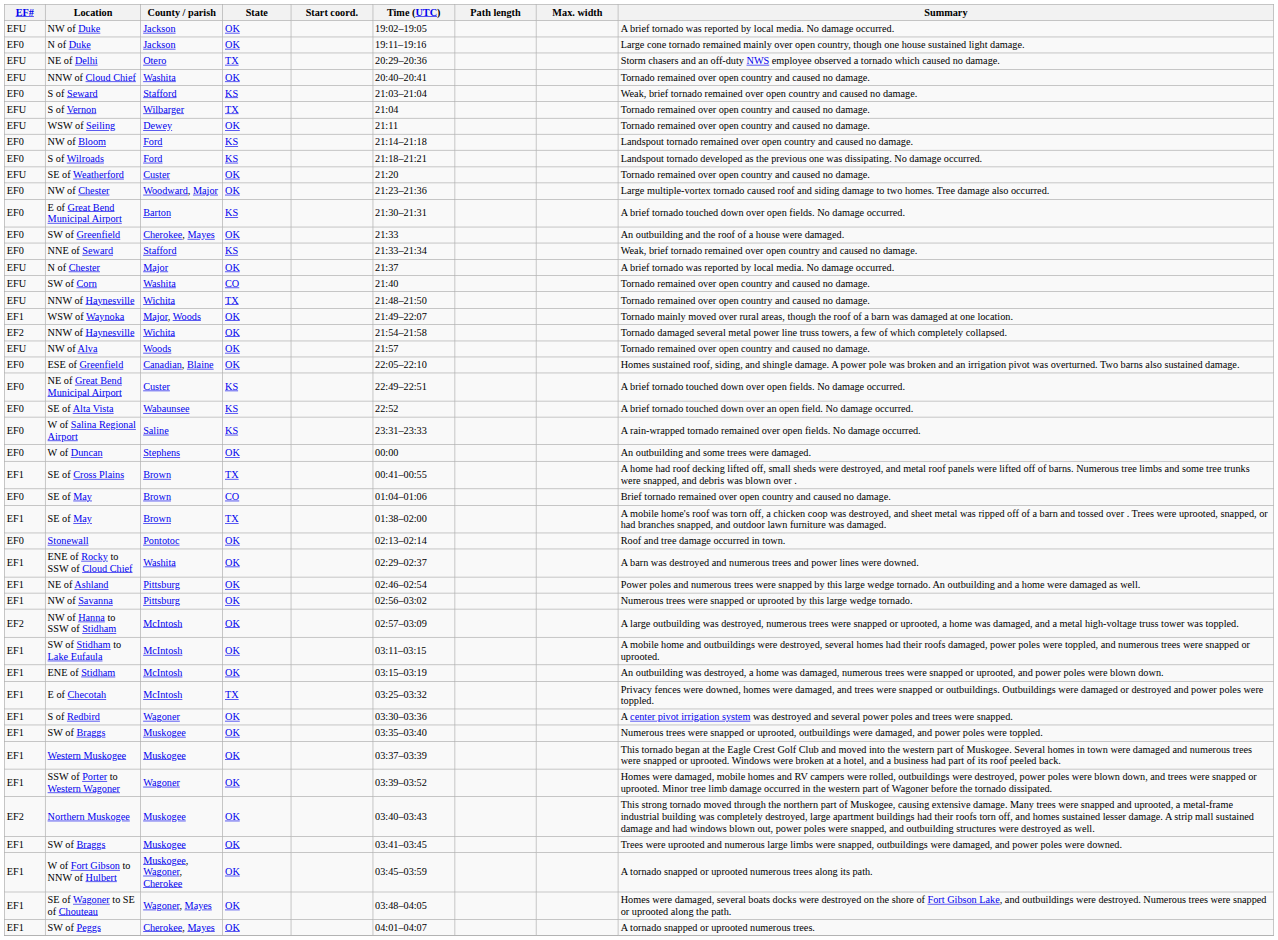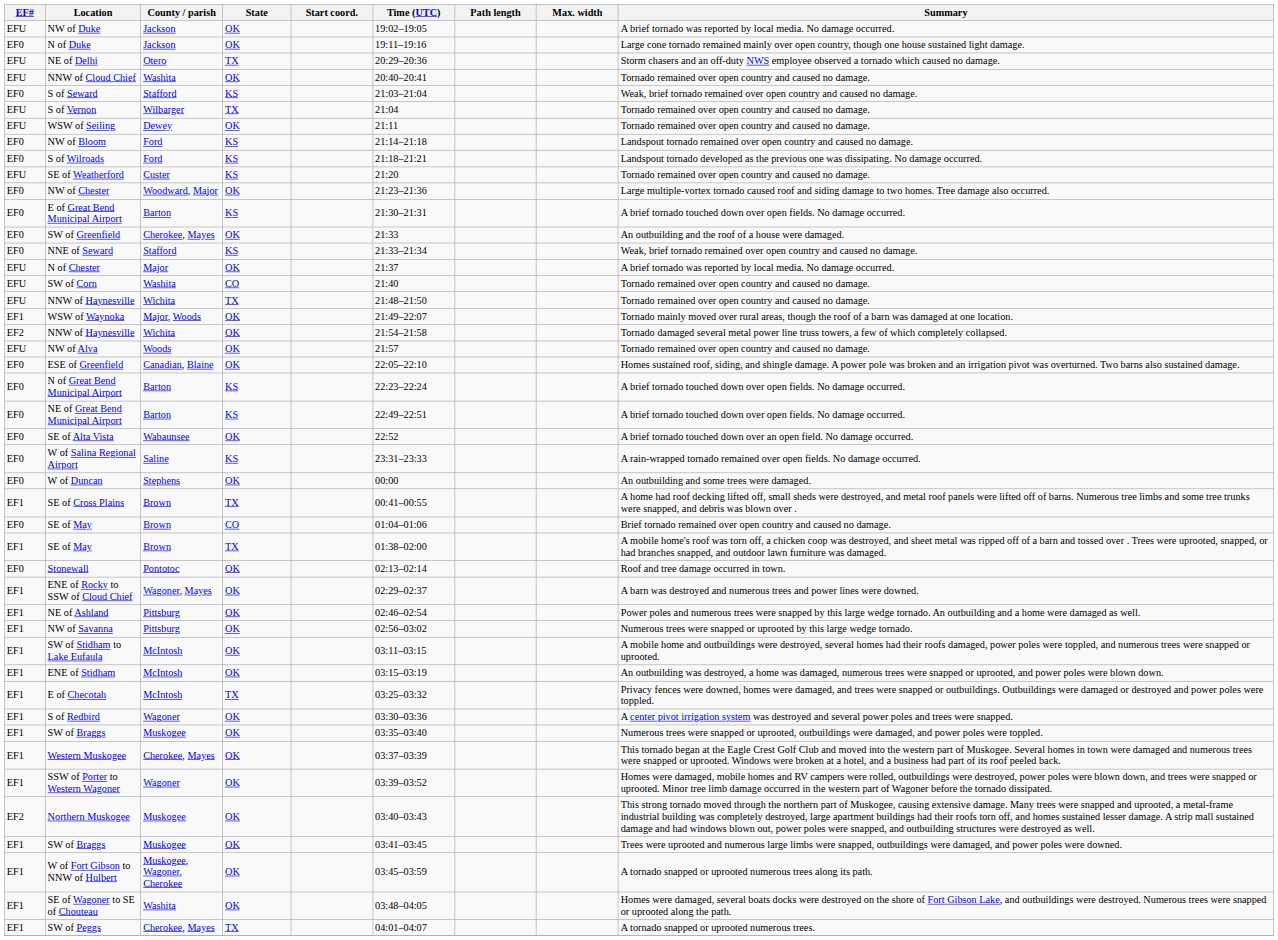(232, 175) OK -> (232, 175) KS
+ row: (15, 387)
(156, 387) Custer -> (157, 414) Barton
(232, 409) KS -> (232, 436) OK
(159, 563) Washita -> (177, 590) Wagoner, Mayes
- row: (15, 623)
(164, 755) Muskogee -> (179, 755) Cherokee, Mayes
(177, 905) Wagoner, Mayes -> (159, 905) Washita
(232, 927) OK -> (232, 927) TX
